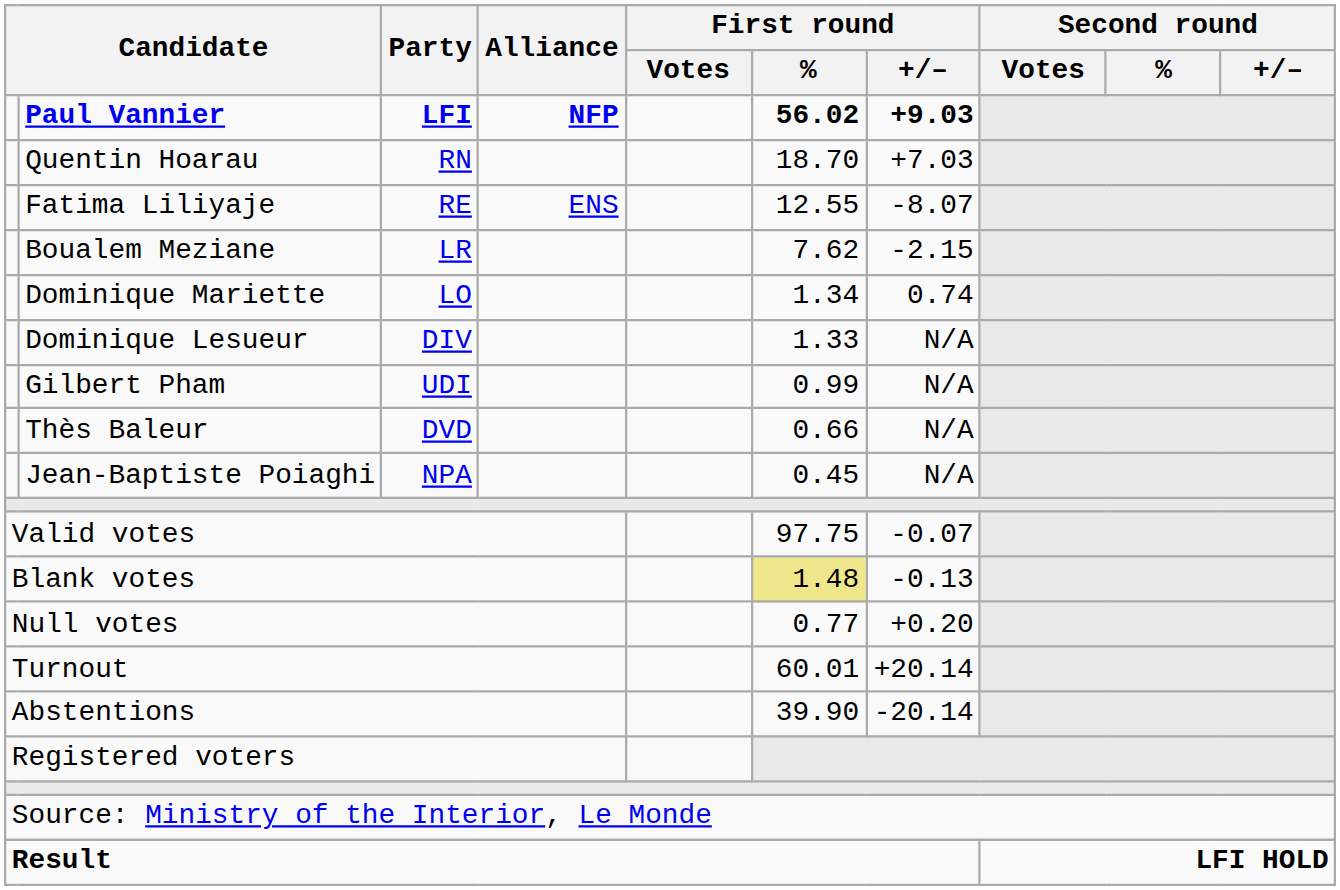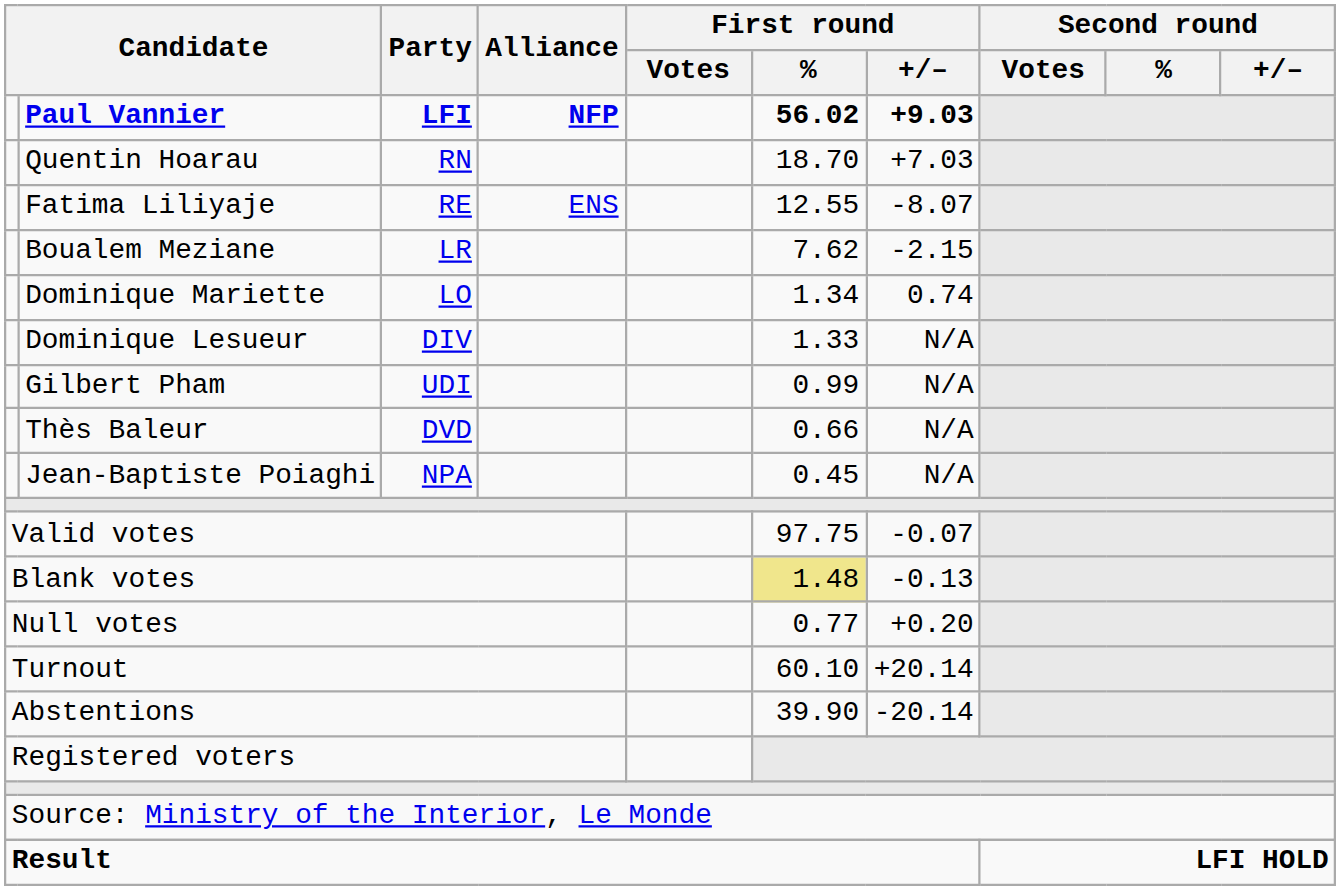(817, 669) 60.01 -> (817, 669) 60.10
